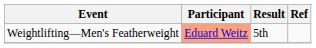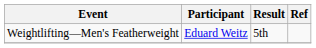(216, 33) lightsalmon background -> (216, 33) no background
